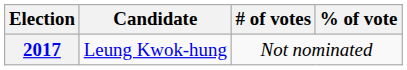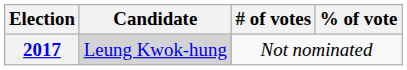(155, 49) no background -> (155, 49) lightgrey background
